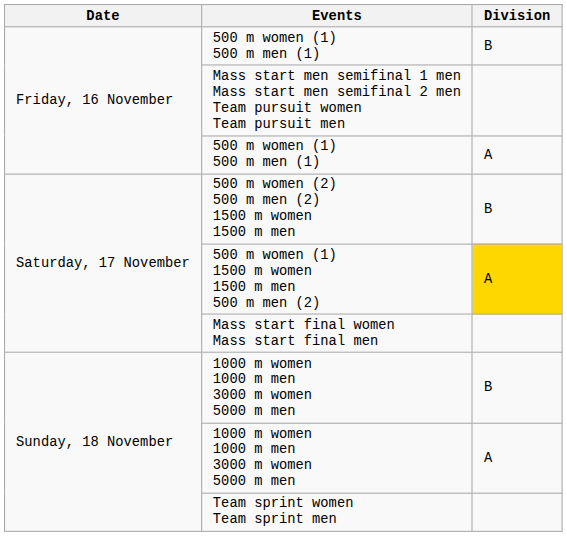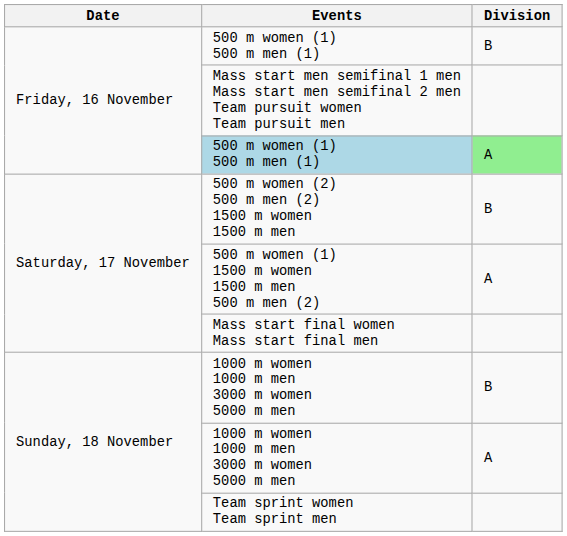(275, 155) no background -> (275, 155) lightblue background
(488, 155) no background -> (488, 155) lightgreen background
(488, 279) gold background -> (488, 279) no background
